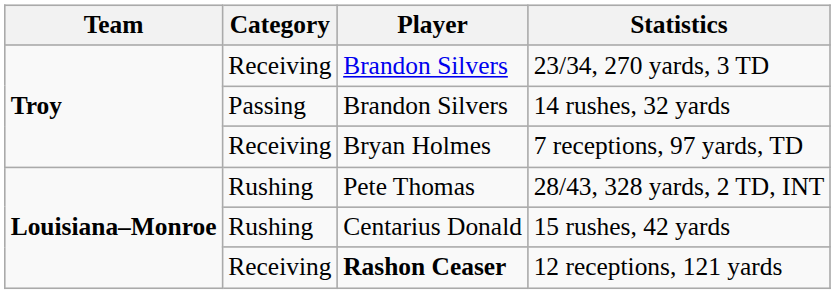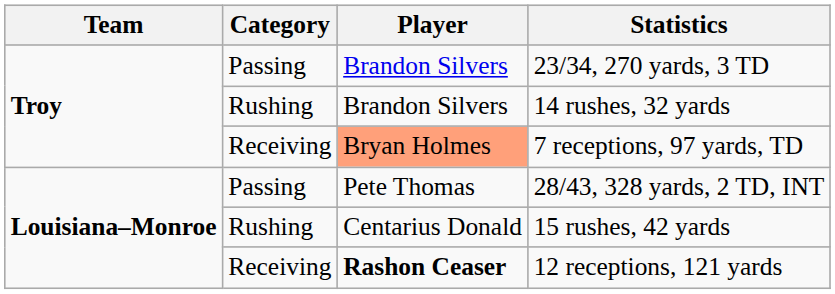(280, 65) Receiving -> (267, 65) Passing
(267, 105) Passing -> (271, 105) Rushing
(417, 146) no background -> (417, 146) lightsalmon background
(271, 186) Rushing -> (267, 186) Passing
